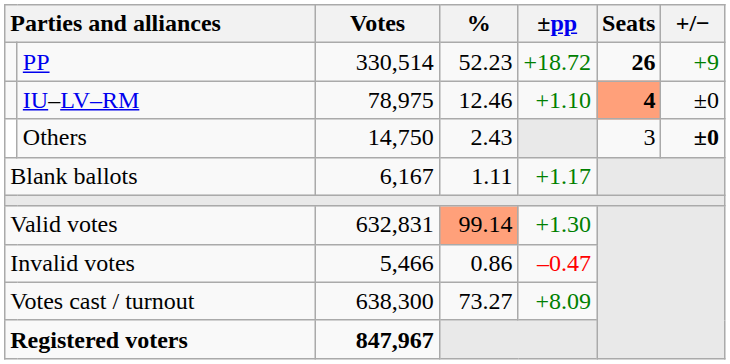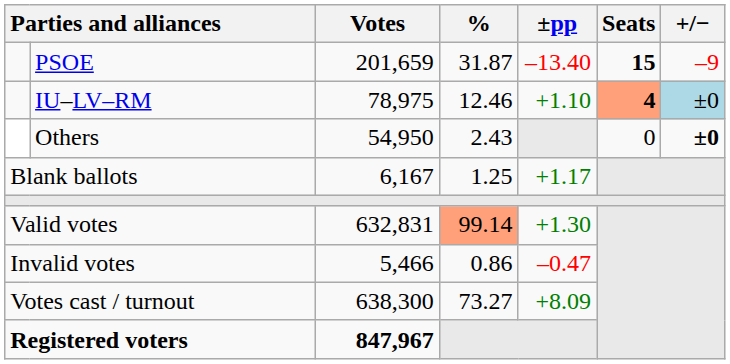- row: (36, 61)
+ row: (64, 61)
(706, 99) no background -> (706, 99) lightblue background
(401, 137) 14,750 -> (401, 137) 54,950
(649, 137) 3 -> (649, 137) 0
(492, 175) 1.11 -> (491, 175) 1.25
